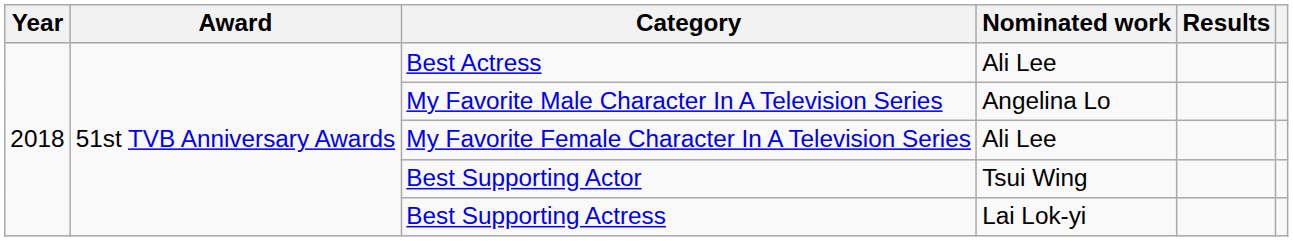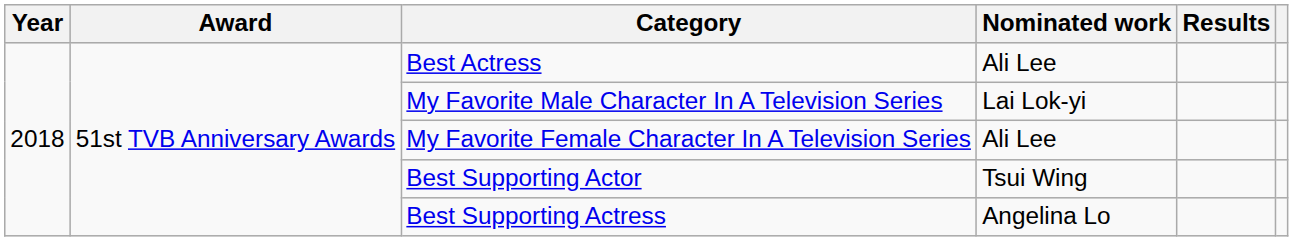(1046, 100) Angelina Lo -> (1034, 100) Lai Lok-yi
(1034, 216) Lai Lok-yi -> (1046, 216) Angelina Lo
